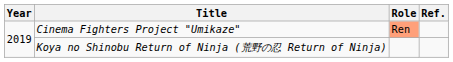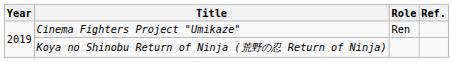(401, 30) lightsalmon background -> (401, 30) no background
